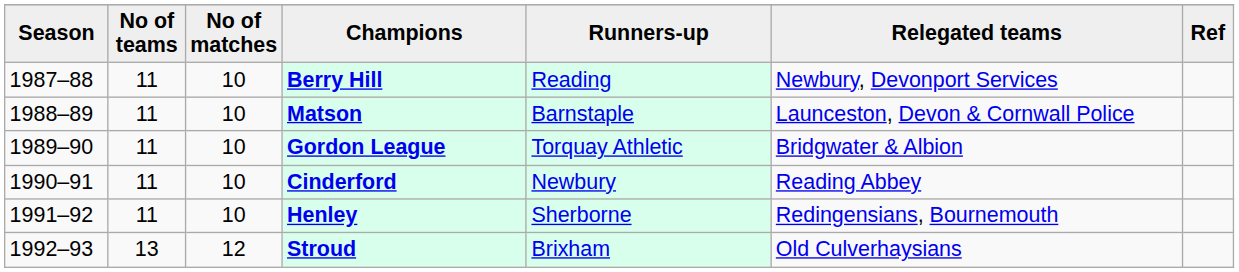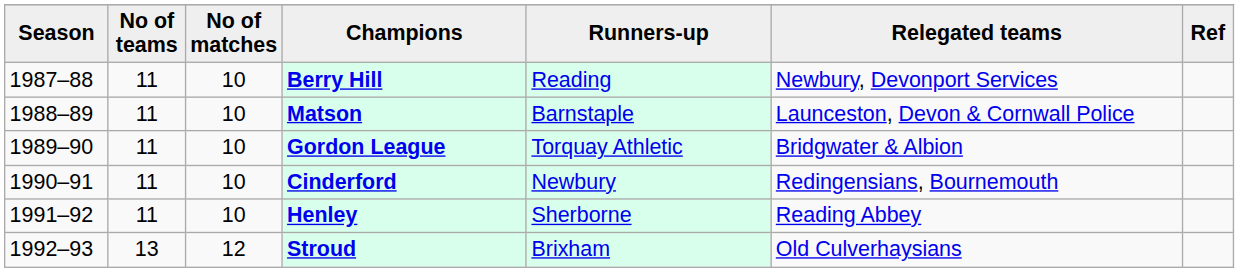(849, 181) Reading Abbey -> (917, 181) Redingensians, Bournemouth
(917, 215) Redingensians, Bournemouth -> (849, 215) Reading Abbey
